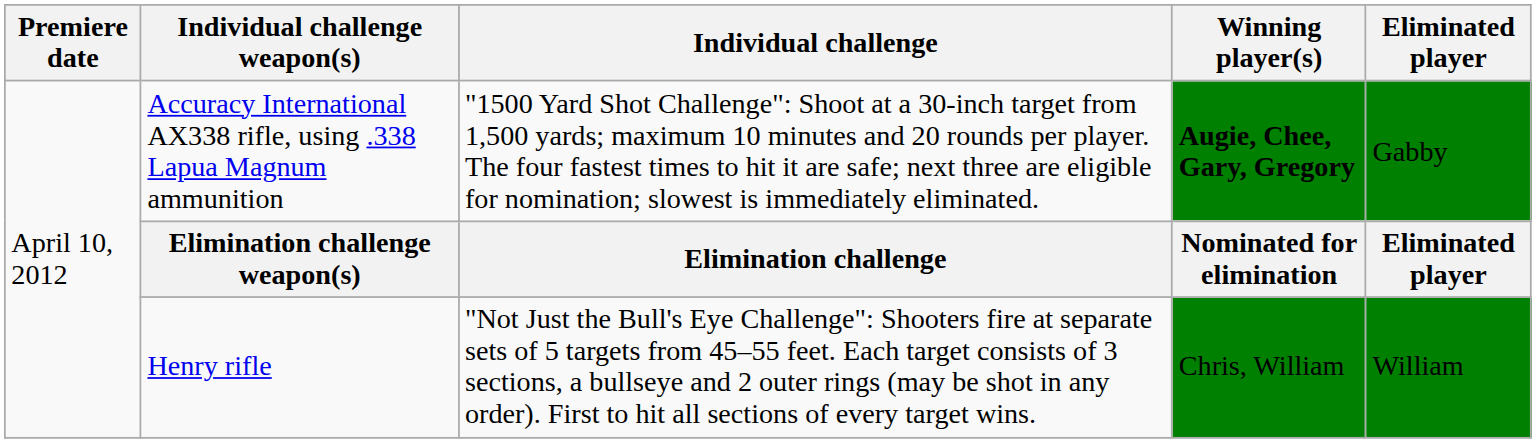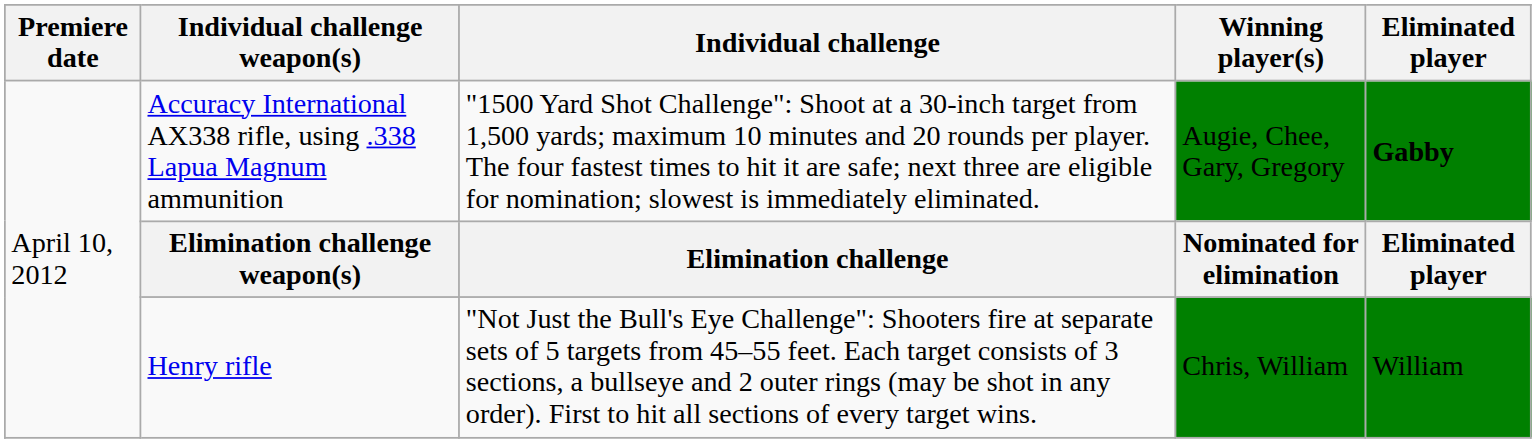(1267, 150) bold -> (1264, 150) normal
(1410, 150) normal -> (1413, 150) bold
